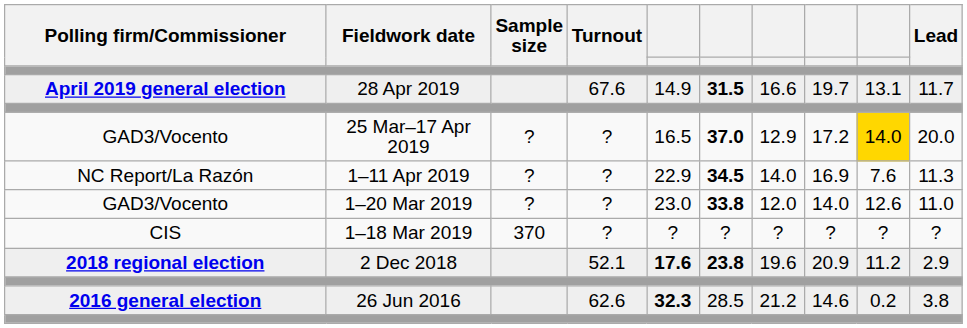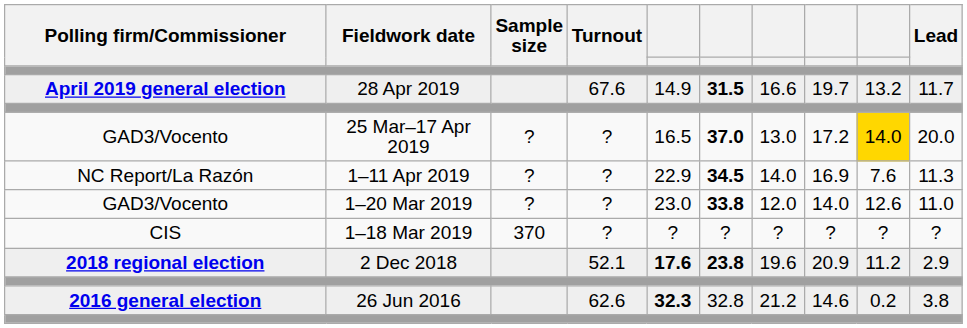(883, 89) 13.1 -> (883, 89) 13.2
(778, 136) 12.9 -> (778, 136) 13.0
(725, 299) 28.5 -> (725, 299) 32.8
